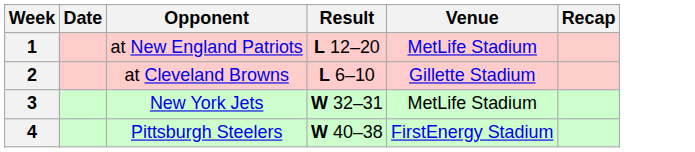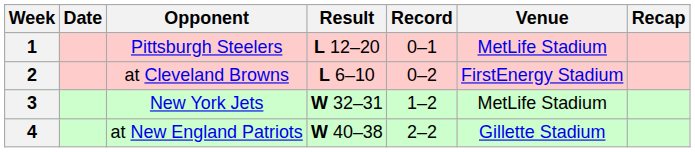+ column: (422, 18)
(207, 47) at New England Patriots -> (207, 47) Pittsburgh Steelers
(472, 75) Gillette Stadium -> (542, 75) FirstEnergy Stadium
(207, 132) Pittsburgh Steelers -> (207, 132) at New England Patriots
(472, 132) FirstEnergy Stadium -> (542, 132) Gillette Stadium
